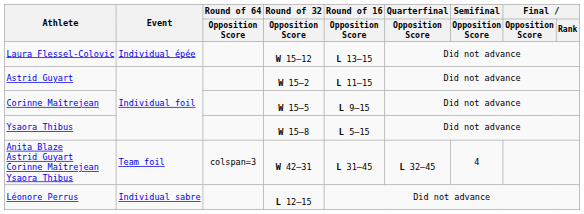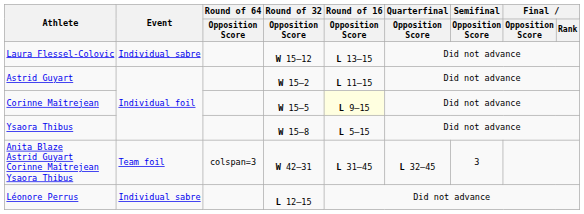(157, 54) Individual épée -> (160, 54) Individual sabre
(354, 108) no background -> (354, 108) lightyellow background
(477, 162) 4 -> (477, 162) 3
